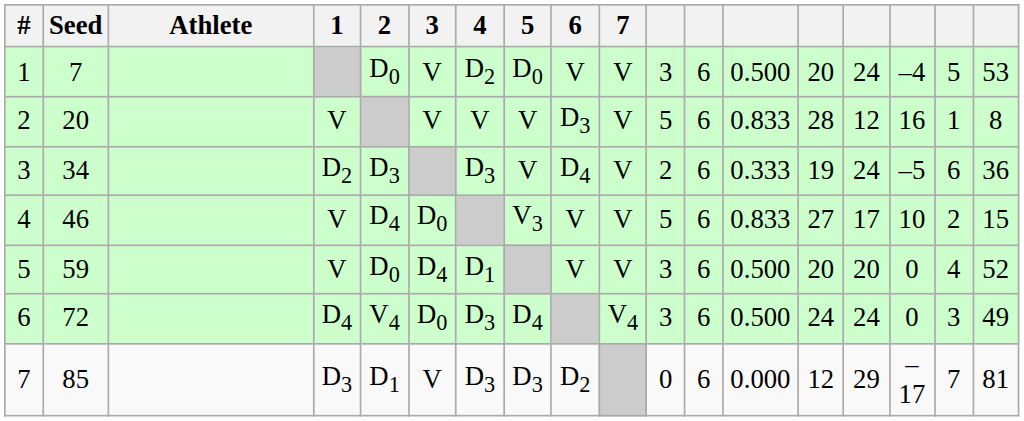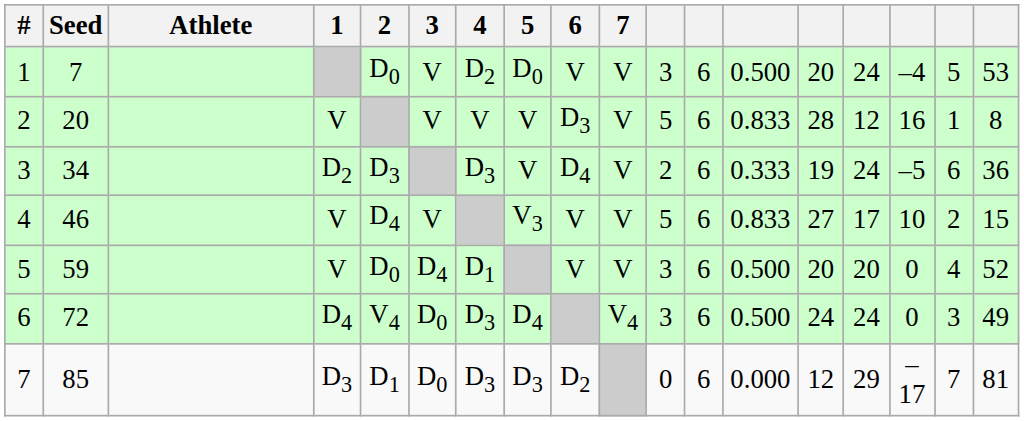(432, 219) D0 -> (432, 219) V
(432, 379) V -> (432, 379) D0
